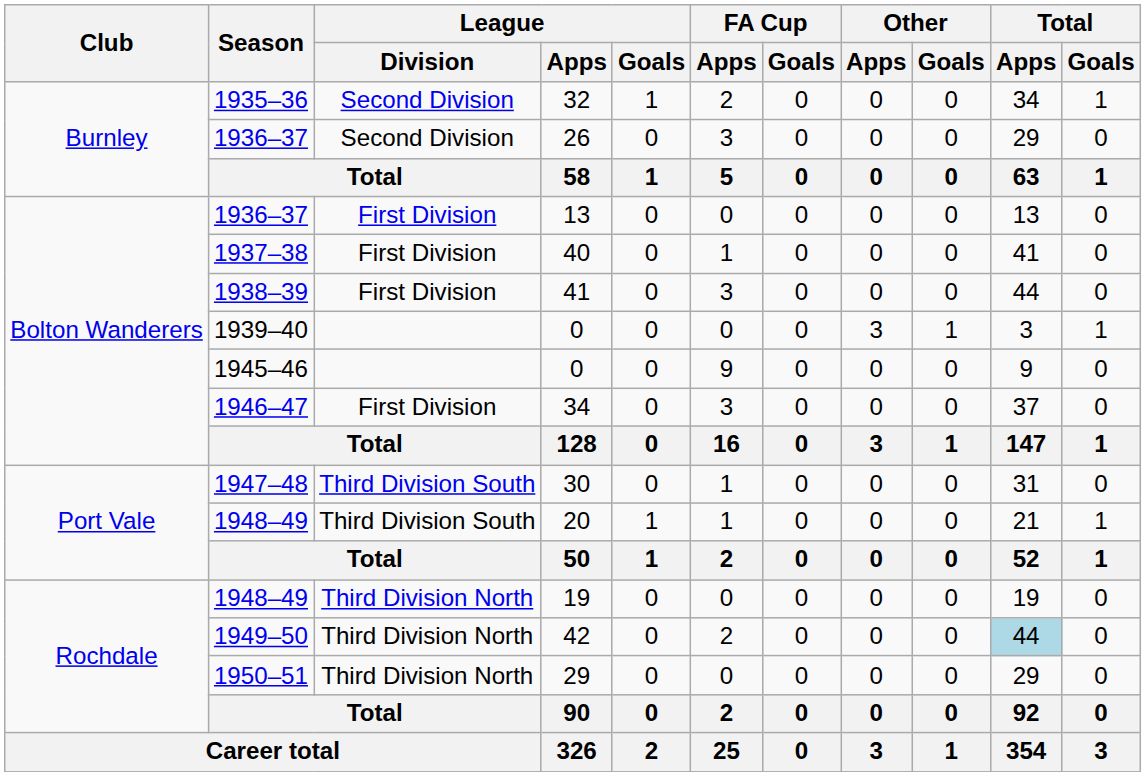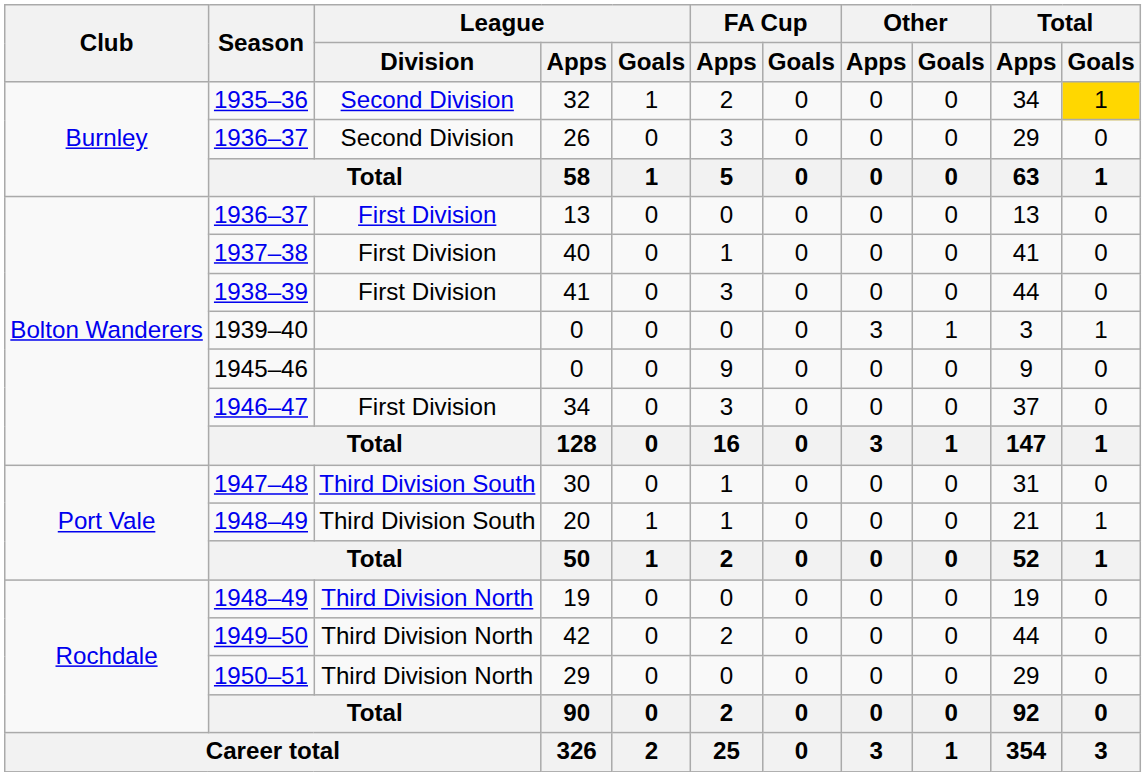(1101, 100) no background -> (1101, 100) gold background
(1026, 636) lightblue background -> (1026, 636) no background
